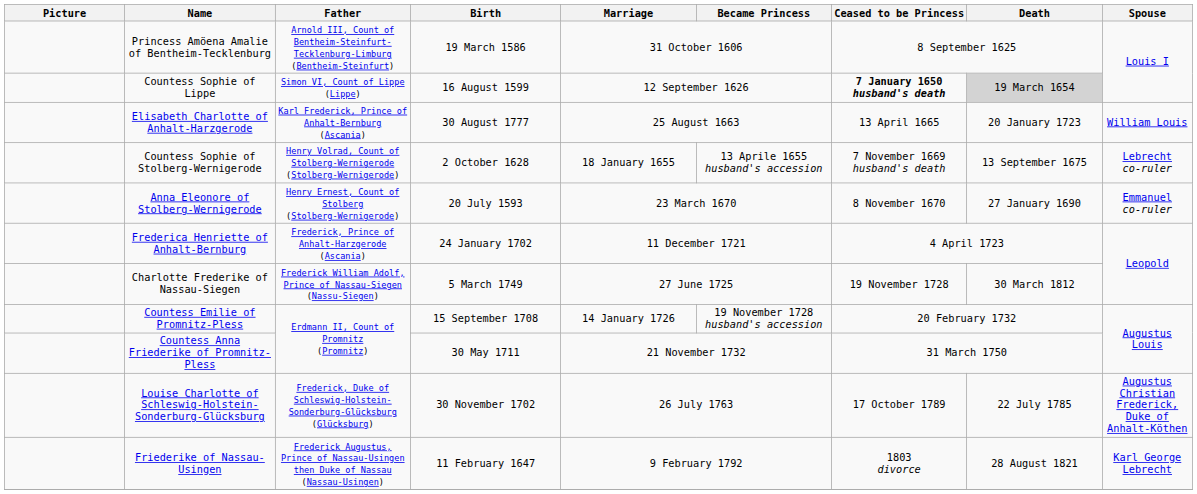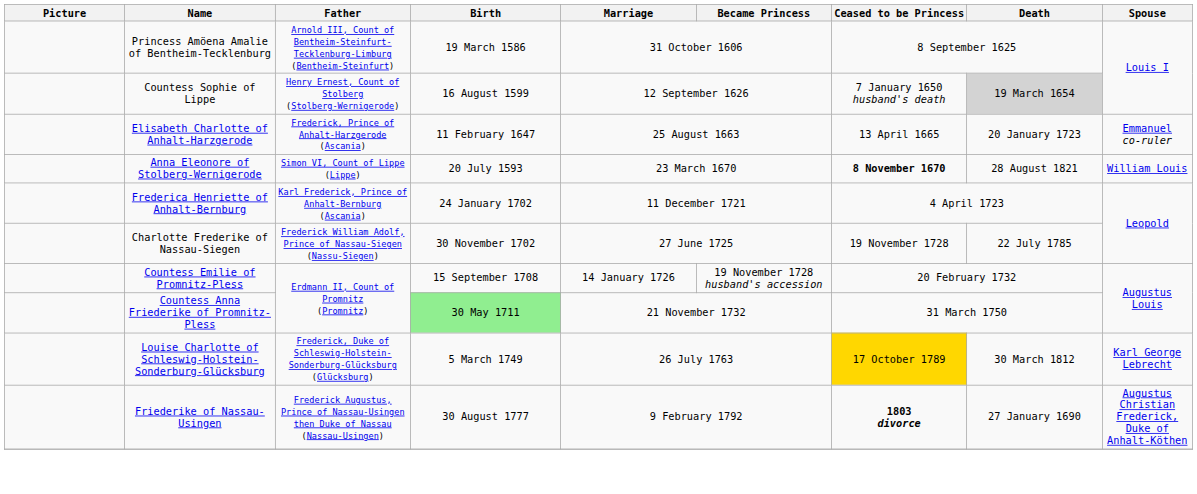(343, 89) Simon VI, Count of Lippe (Lippe) -> (343, 94) Henry Ernest, Count of Stolberg (Stolberg-Wernigerode)
(899, 88) bold -> (899, 94) normal
(343, 123) Karl Frederick, Prince of Anhalt-Bernburg (Ascania) -> (343, 135) Frederick, Prince of Anhalt-Harzgerode (Ascania)
(486, 122) 30 August 1777 -> (486, 134) 11 February 1647
(1147, 122) William Louis -> (1147, 134) Emmanuel co-ruler
- row: (200, 163)
(343, 204) Henry Ernest, Count of Stolberg (Stolberg-Wernigerode) -> (343, 169) Simon VI, Count of Lippe (Lippe)
(899, 203) normal -> (899, 169) bold
(1034, 203) 27 January 1690 -> (1034, 169) 28 August 1821
(1147, 203) Emmanuel co-ruler -> (1147, 169) William Louis
(343, 244) Frederick, Prince of Anhalt-Harzgerode (Ascania) -> (343, 204) Karl Frederick, Prince of Anhalt-Bernburg (Ascania)
(486, 284) 5 March 1749 -> (486, 244) 30 November 1702
(1034, 284) 30 March 1812 -> (1034, 244) 22 July 1785
(486, 353) no background -> (486, 313) lightgreen background
(486, 405) 30 November 1702 -> (486, 359) 5 March 1749
(899, 405) no background -> (899, 359) gold background
(1034, 405) 22 July 1785 -> (1034, 359) 30 March 1812
(1147, 405) Augustus Christian Frederick, Duke of Anhalt-Köthen -> (1147, 359) Karl George Lebrecht
(486, 464) 11 February 1647 -> (486, 417) 30 August 1777
(899, 464) normal -> (899, 417) bold
(1034, 464) 28 August 1821 -> (1034, 417) 27 January 1690
(1147, 464) Karl George Lebrecht -> (1147, 417) Augustus Christian Frederick, Duke of Anhalt-Köthen
